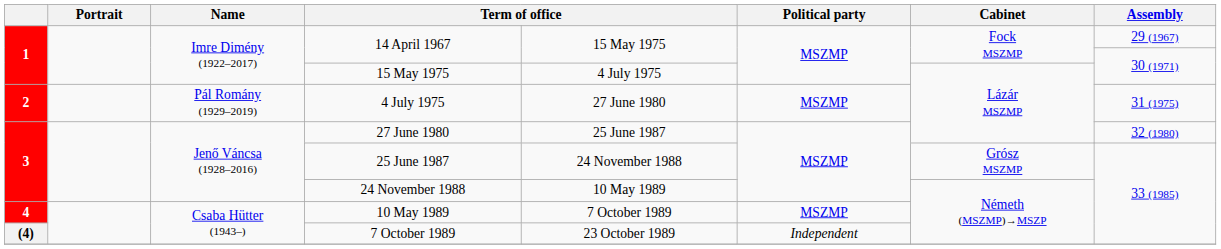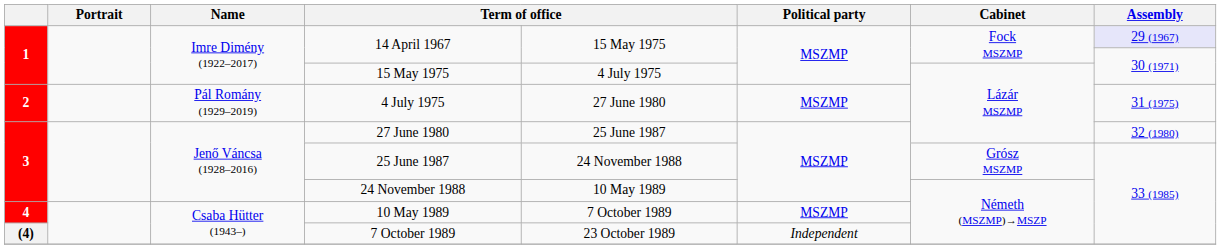(1155, 36) no background -> (1155, 36) lavender background
